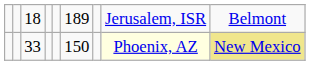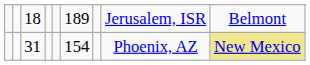(33, 46) 33 -> (33, 46) 31
(77, 46) 150 -> (77, 46) 154
(156, 46) lightyellow background -> (156, 46) no background
